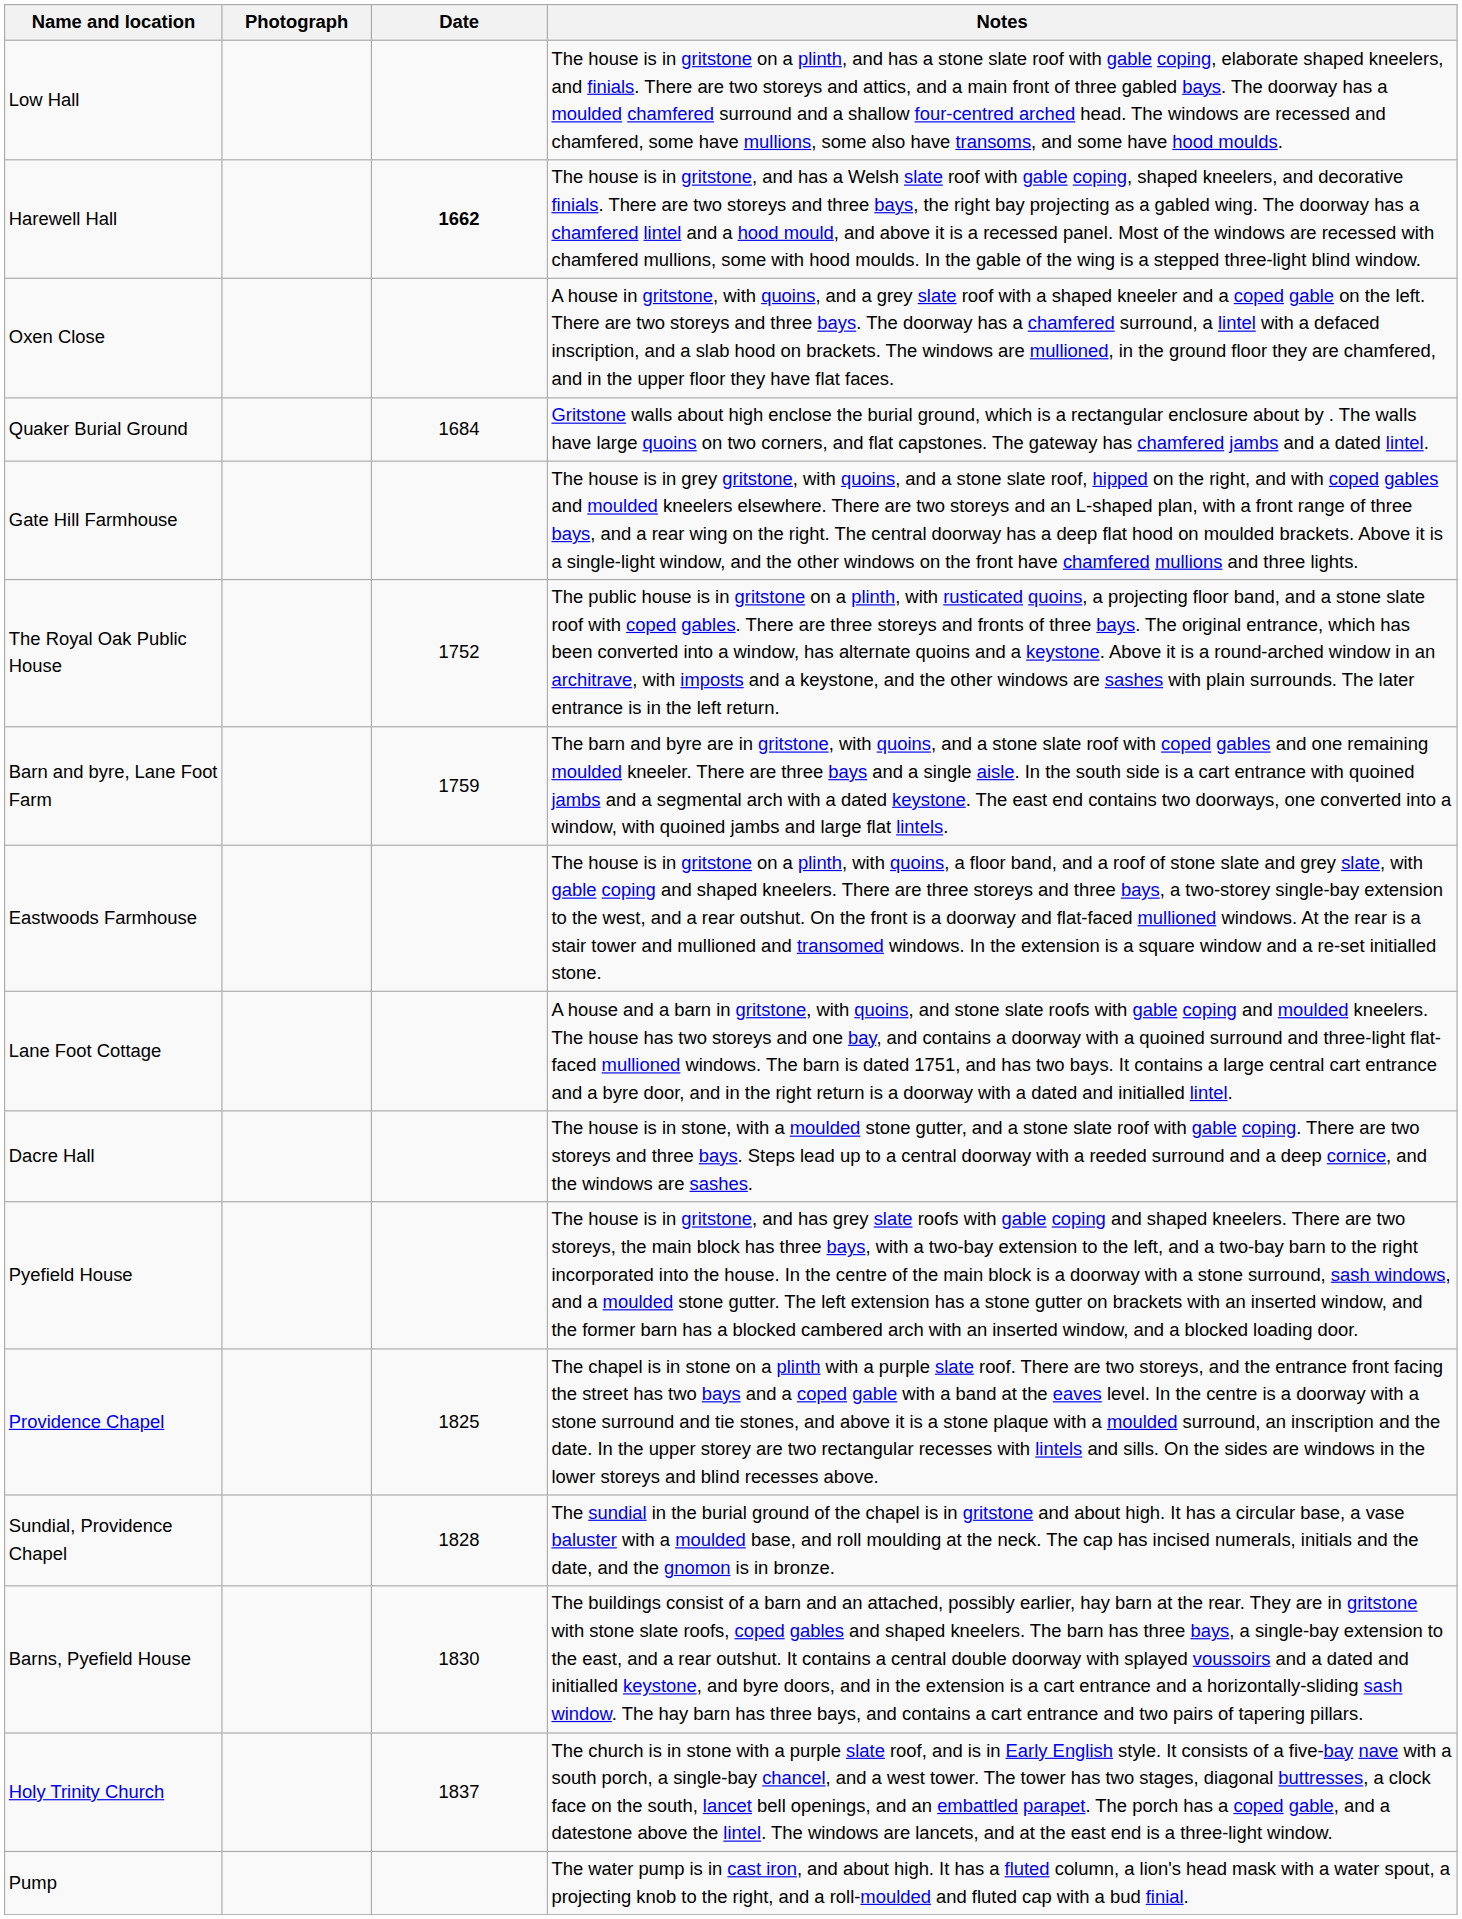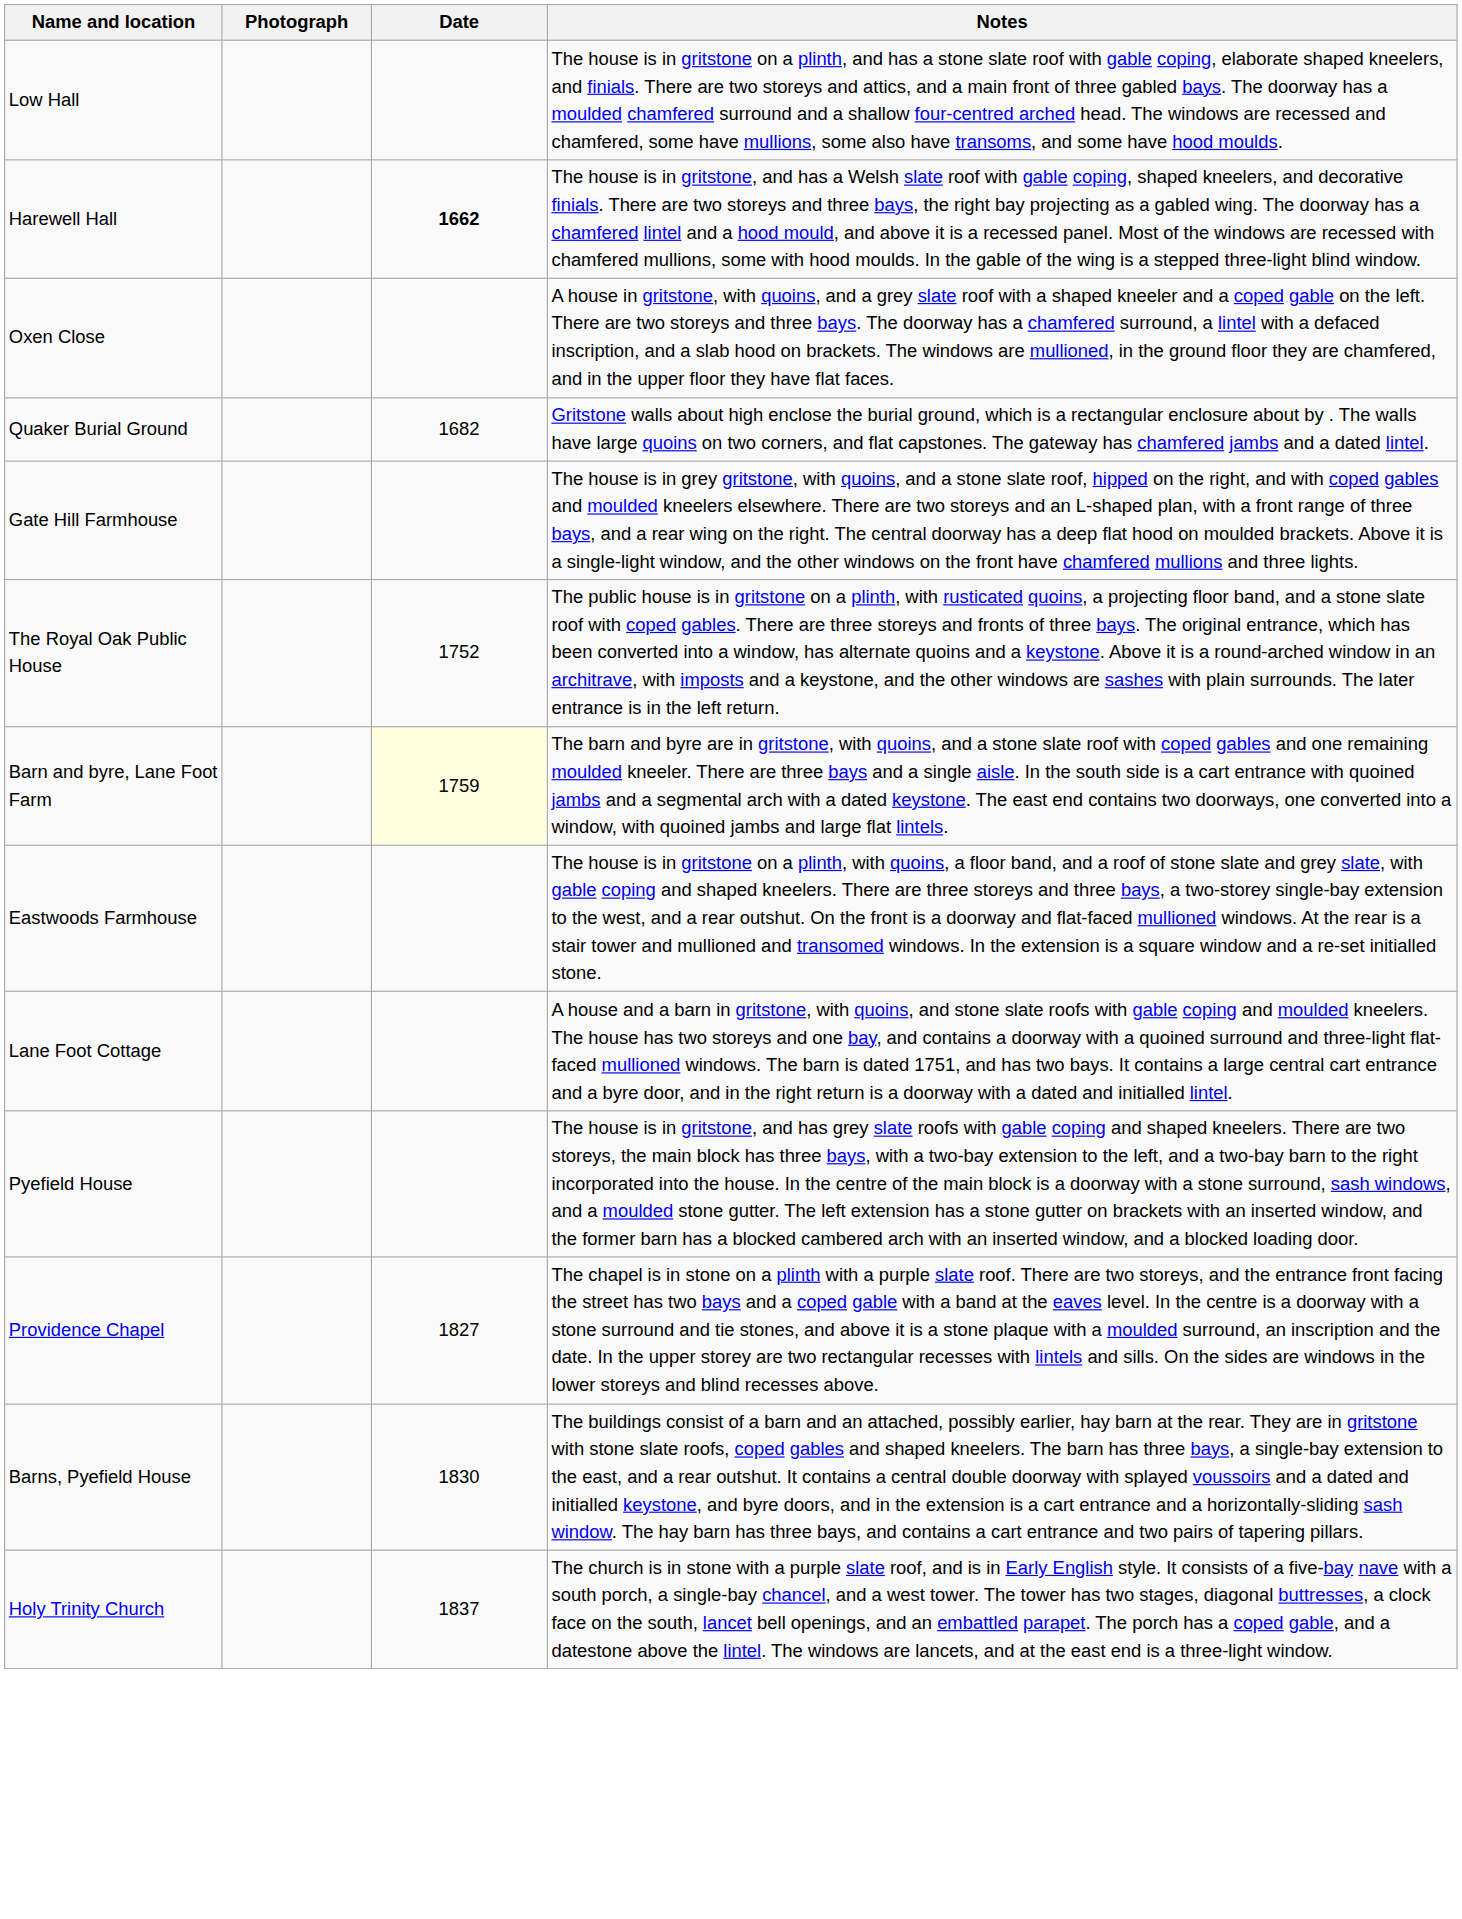(459, 429) 1684 -> (459, 429) 1682
(459, 785) no background -> (459, 785) lightyellow background
- row: (52, 1156)
(459, 1421) 1825 -> (459, 1330) 1827
- row: (91, 1540)
- row: (33, 1883)
